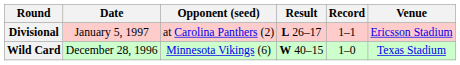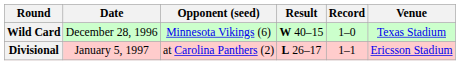rows swapped: (34, 50) <-> (34, 32)
